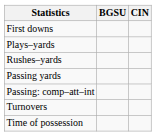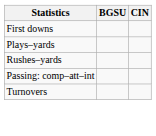- row: (34, 76)
- row: (45, 123)
